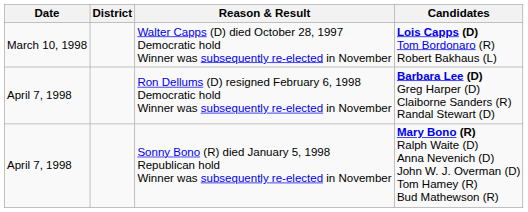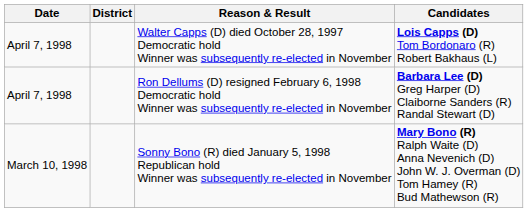(47, 44) March 10, 1998 -> (39, 44) April 7, 1998
(39, 165) April 7, 1998 -> (47, 165) March 10, 1998
